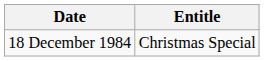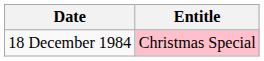(197, 42) no background -> (197, 42) pink background
